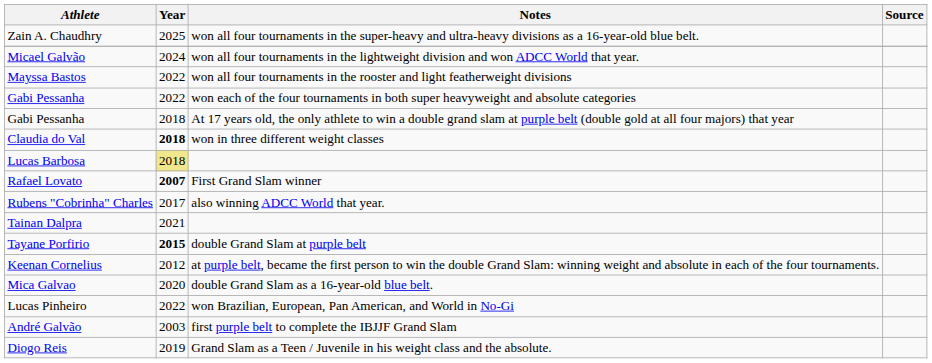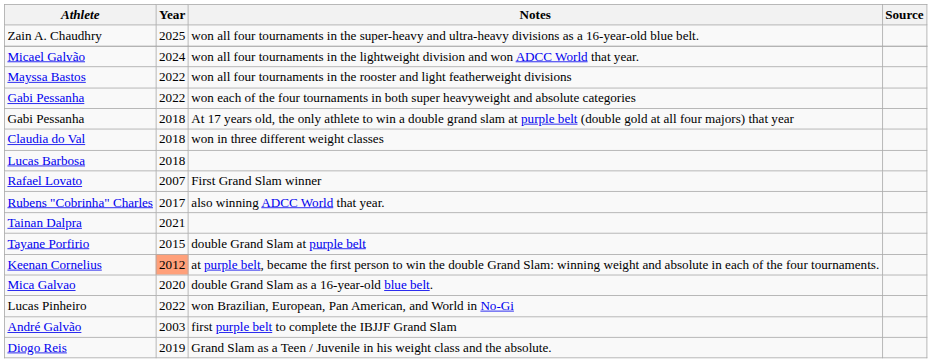(172, 139) bold -> (172, 139) normal
(172, 160) khaki background -> (172, 160) no background
(172, 181) bold -> (172, 181) normal
(172, 243) bold -> (172, 243) normal
(172, 264) no background -> (172, 264) lightsalmon background
